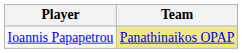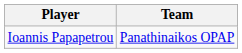(177, 37) khaki background -> (177, 37) no background
